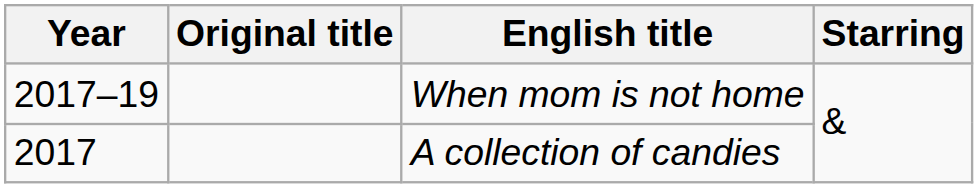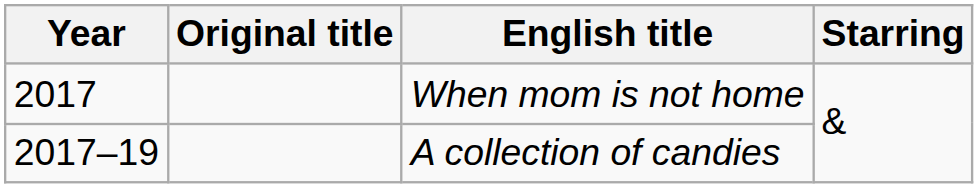(86, 93) 2017–19 -> (55, 93) 2017
(55, 152) 2017 -> (86, 152) 2017–19
